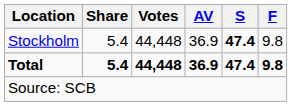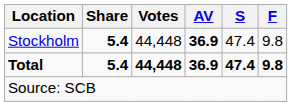(118, 40) normal -> (118, 40) bold
(203, 40) normal -> (203, 40) bold
(240, 40) bold -> (240, 40) normal
